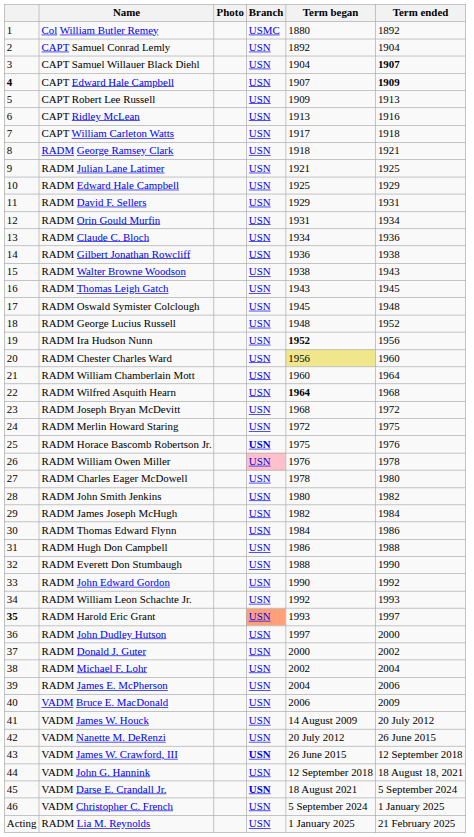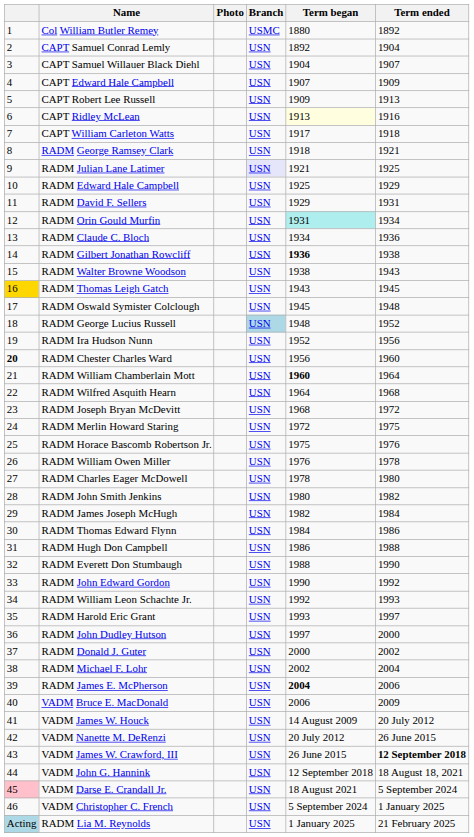(389, 64) bold -> (389, 64) normal
(10, 82) bold -> (10, 82) normal
(389, 82) bold -> (389, 82) normal
(299, 116) no background -> (299, 116) lightyellow background
(260, 168) no background -> (260, 168) lavender background
(299, 220) no background -> (299, 220) paleturquoise background
(299, 254) normal -> (299, 254) bold
(12, 289) no background -> (12, 289) gold background
(260, 323) no background -> (260, 323) lightblue background
(299, 340) bold -> (299, 340) normal
(12, 358) normal -> (12, 358) bold
(299, 358) khaki background -> (299, 358) no background
(299, 375) normal -> (299, 375) bold
(299, 392) bold -> (299, 392) normal
(260, 444) bold -> (260, 444) normal
(260, 461) pink background -> (260, 461) no background
(12, 617) bold -> (12, 617) normal
(260, 617) lightsalmon background -> (260, 617) no background
(299, 686) normal -> (299, 686) bold
(260, 755) bold -> (260, 755) normal
(420, 755) normal -> (422, 755) bold
(12, 789) no background -> (12, 789) pink background
(260, 789) bold -> (260, 789) normal
(22, 824) no background -> (22, 824) lightblue background
